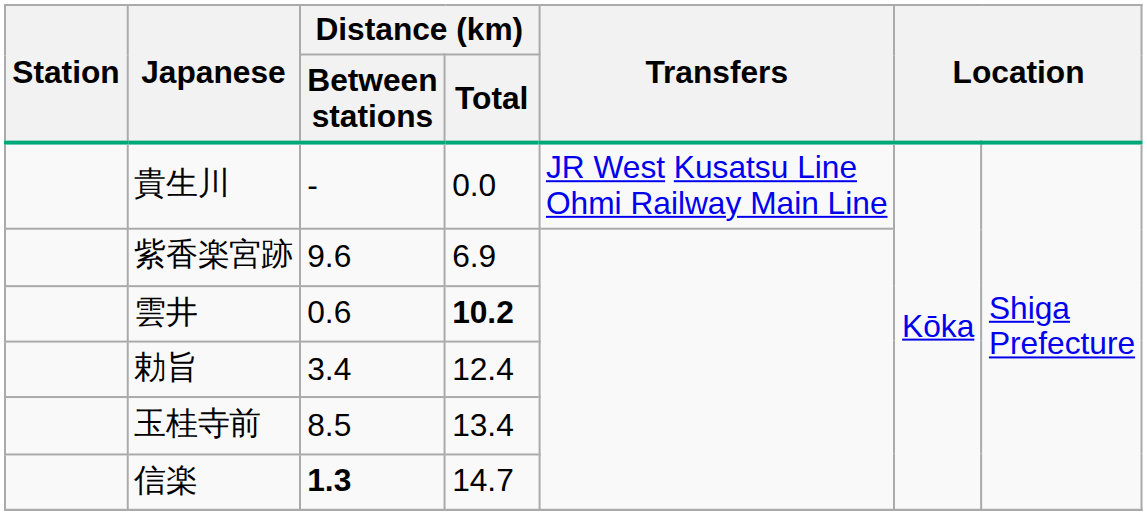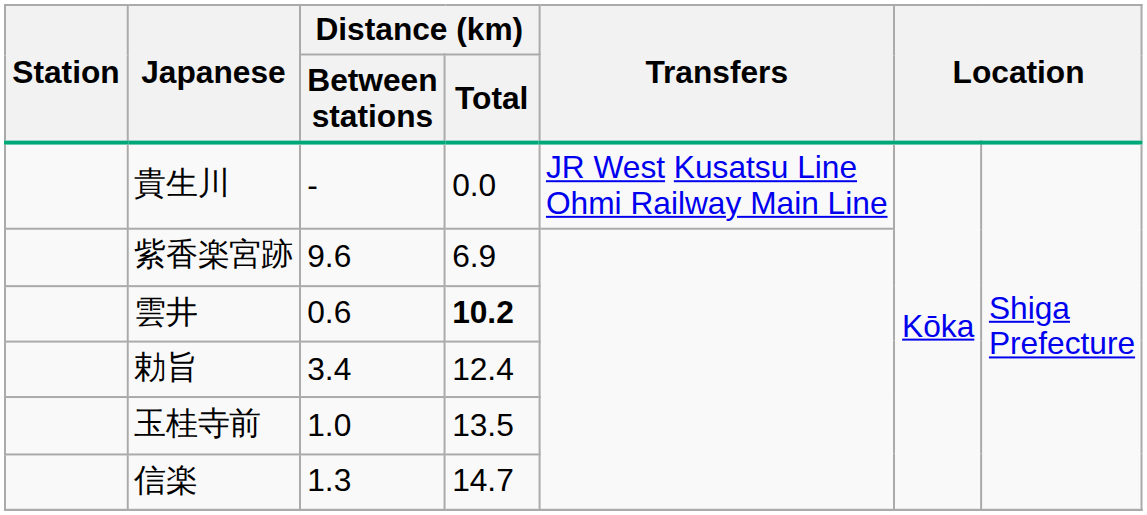(329, 425) 8.5 -> (329, 425) 1.0
(483, 425) 13.4 -> (483, 425) 13.5
(329, 481) bold -> (329, 481) normal
